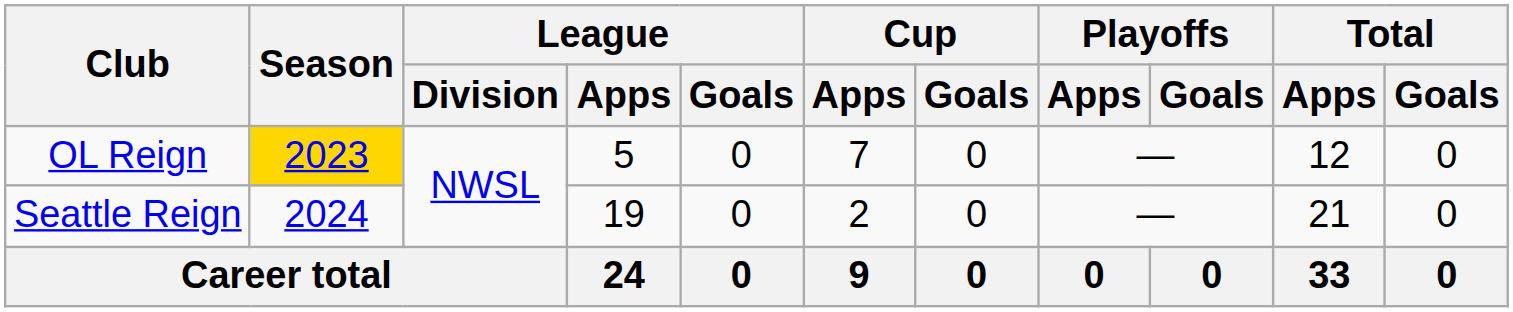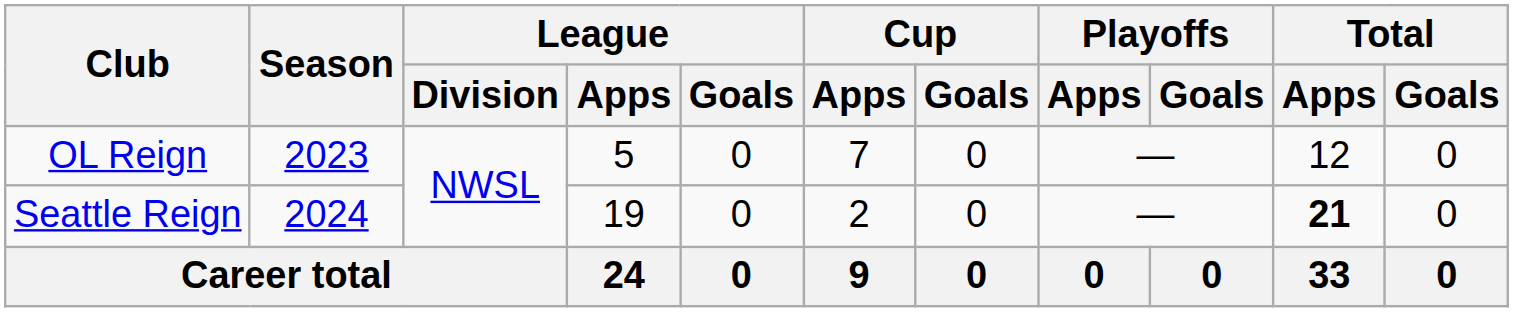(327, 154) gold background -> (327, 154) no background
(1329, 214) normal -> (1329, 214) bold
